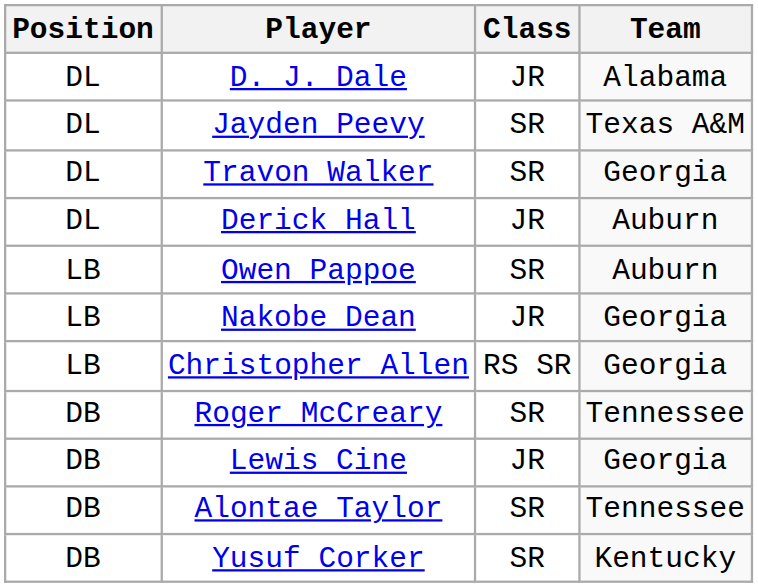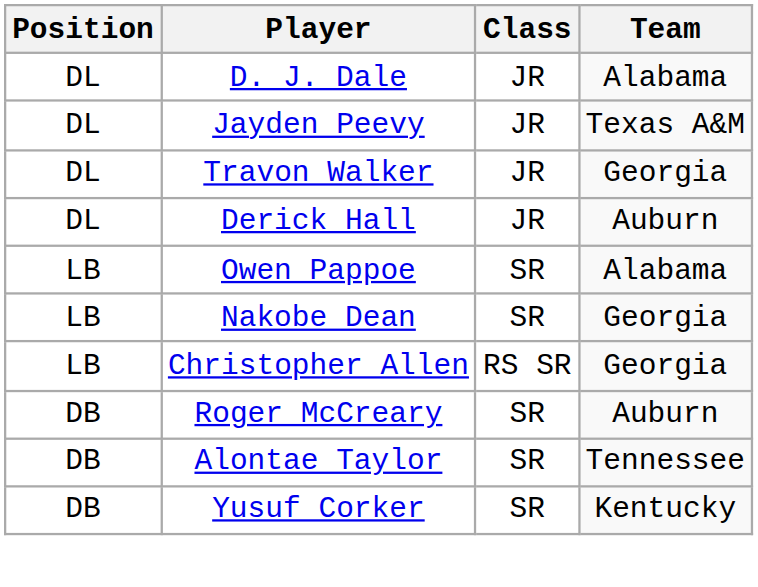(527, 125) SR -> (527, 125) JR
(527, 173) SR -> (527, 173) JR
(665, 270) Auburn -> (665, 270) Alabama
(527, 318) JR -> (527, 318) SR
(665, 414) Tennessee -> (665, 414) Auburn
- row: (318, 462)
